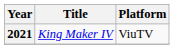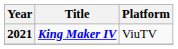(75, 34) normal -> (77, 34) bold
